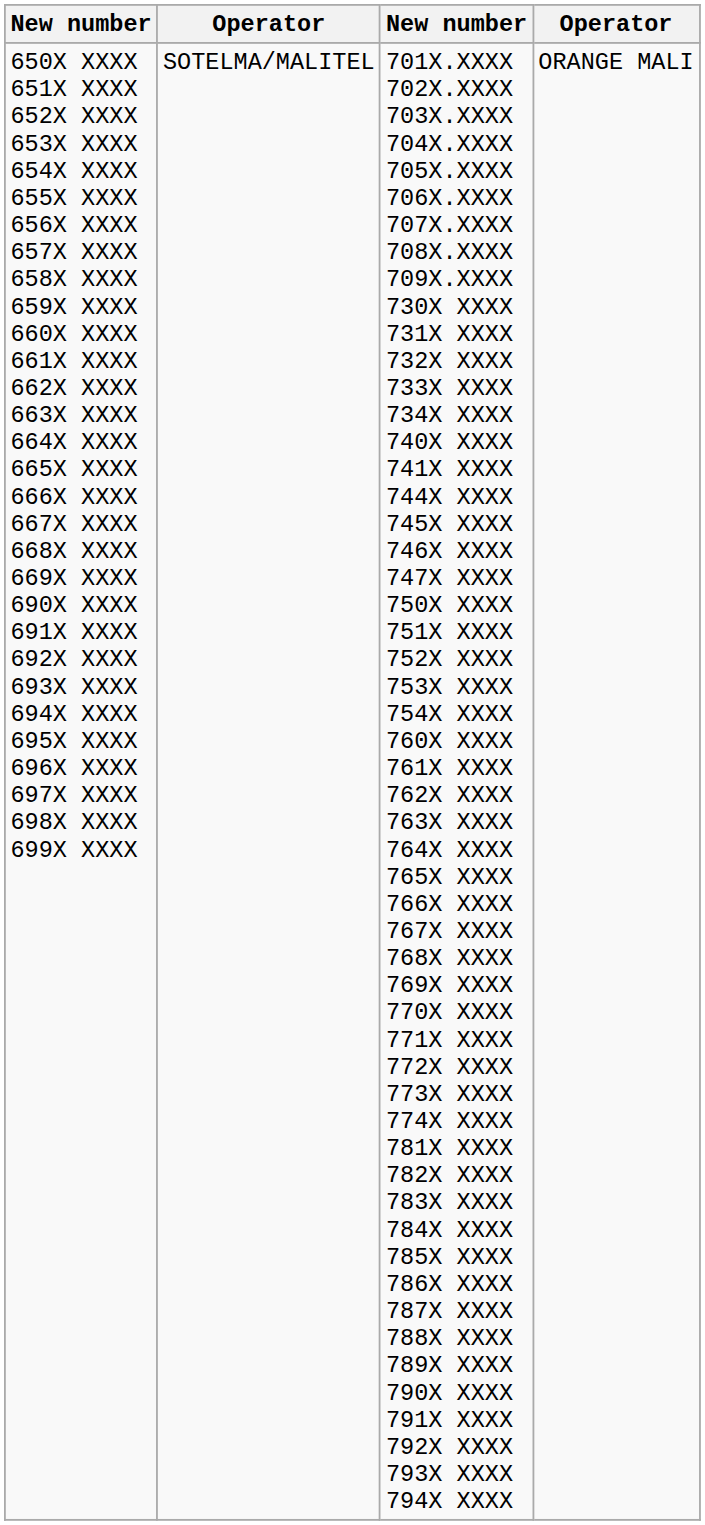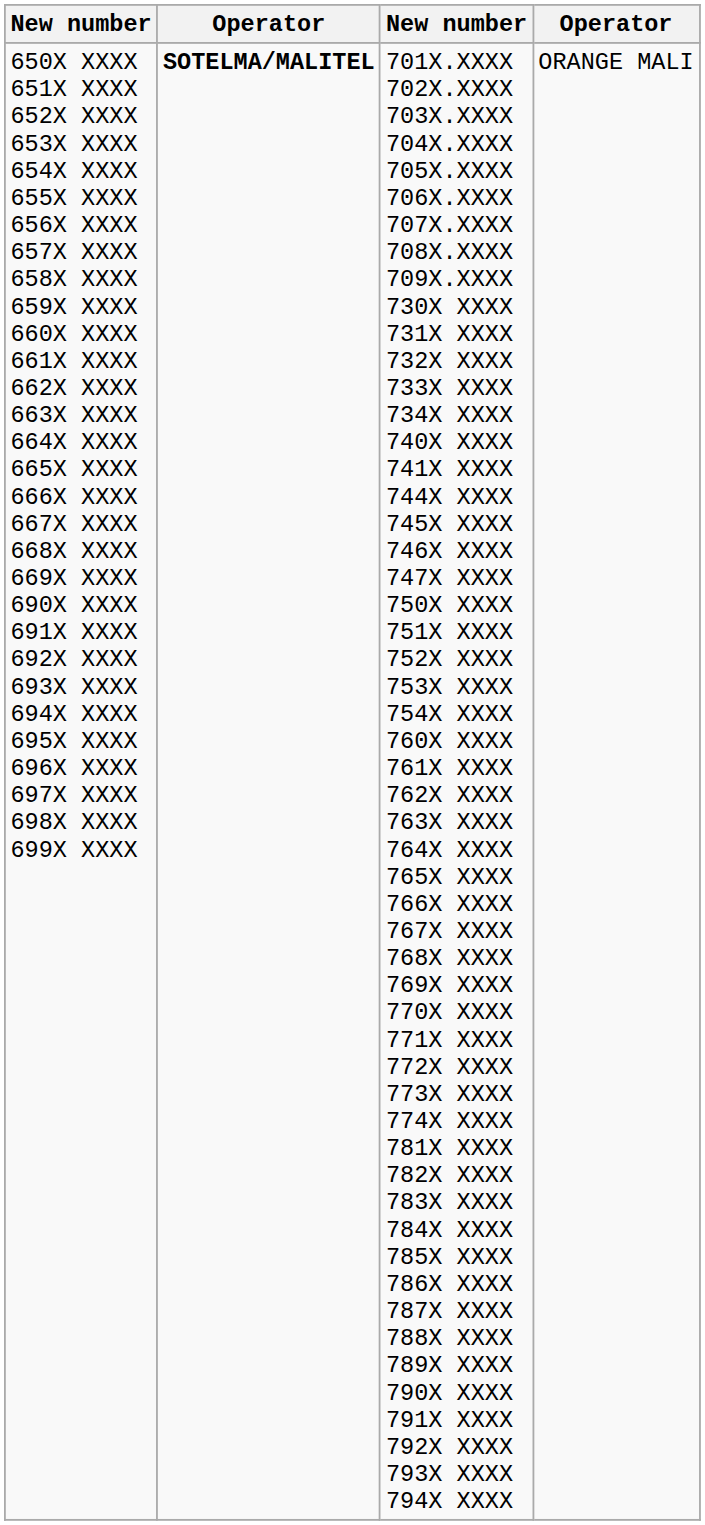(269, 62) normal -> (269, 62) bold
